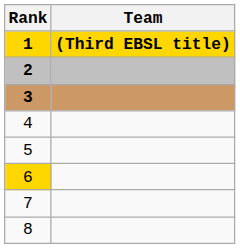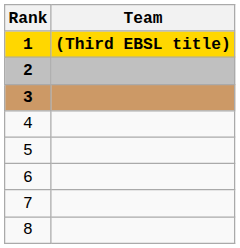(28, 177) gold background -> (28, 177) no background
